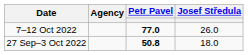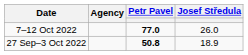(209, 43) 18.0 -> (209, 43) 18.9
